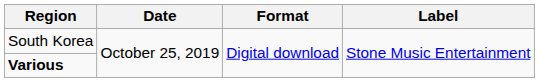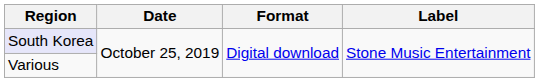(51, 41) no background -> (51, 41) lavender background
(36, 65) bold -> (33, 65) normal
